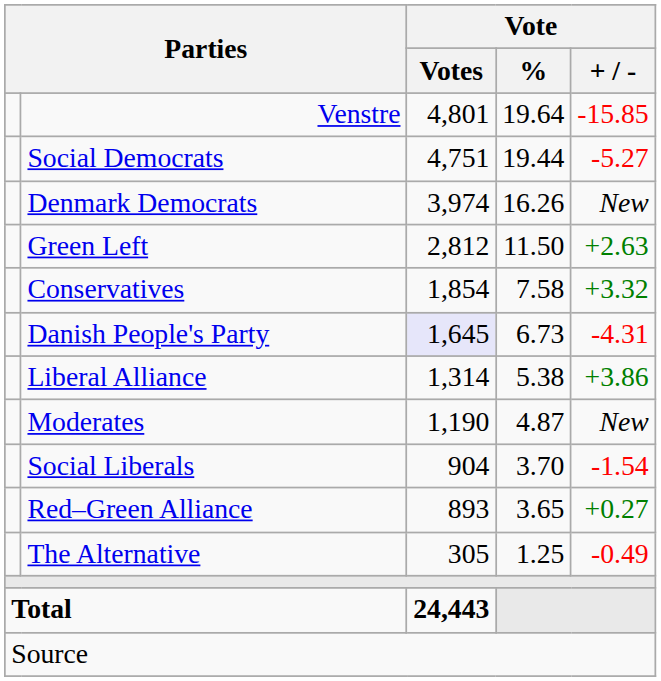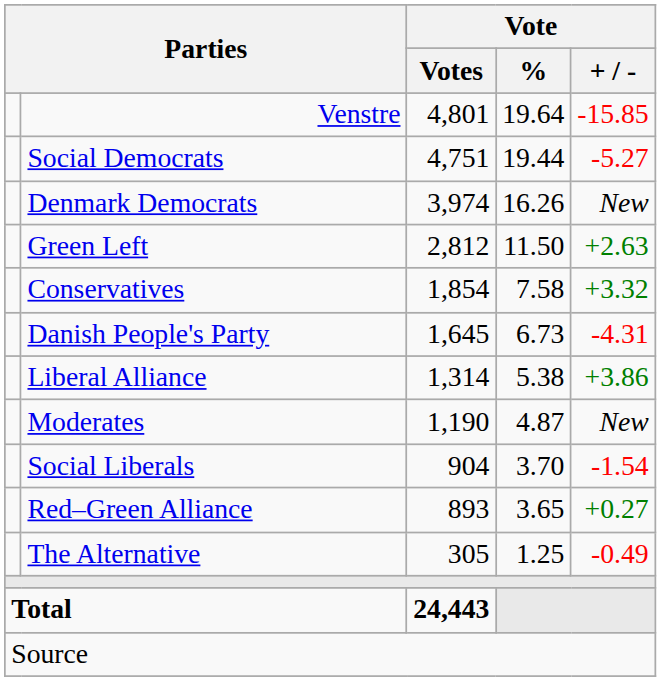(458, 333) lavender background -> (458, 333) no background
